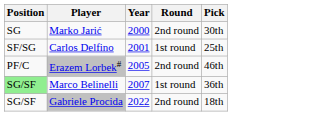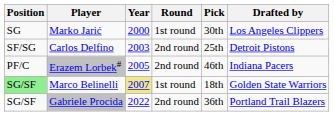+ column: (278, 13)
(177, 30) 2nd round -> (175, 30) 1st round
(139, 47) 2001 -> (139, 47) 2003
(175, 47) 1st round -> (177, 47) 2nd round
(139, 85) no background -> (139, 85) khaki background
(214, 85) 36th -> (214, 85) 18th
(214, 102) 18th -> (214, 102) 36th
